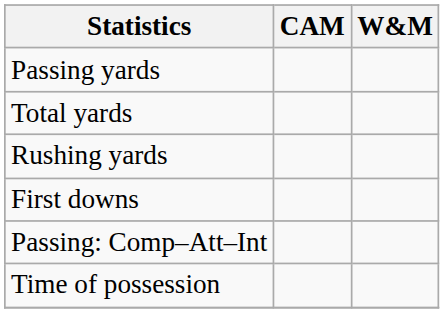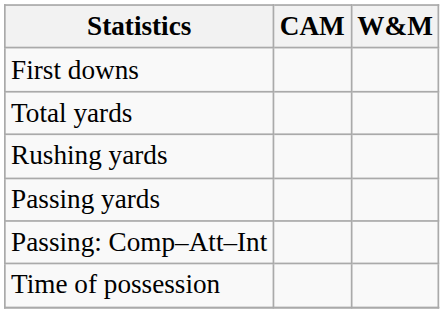rows swapped: (75, 198) <-> (86, 69)
